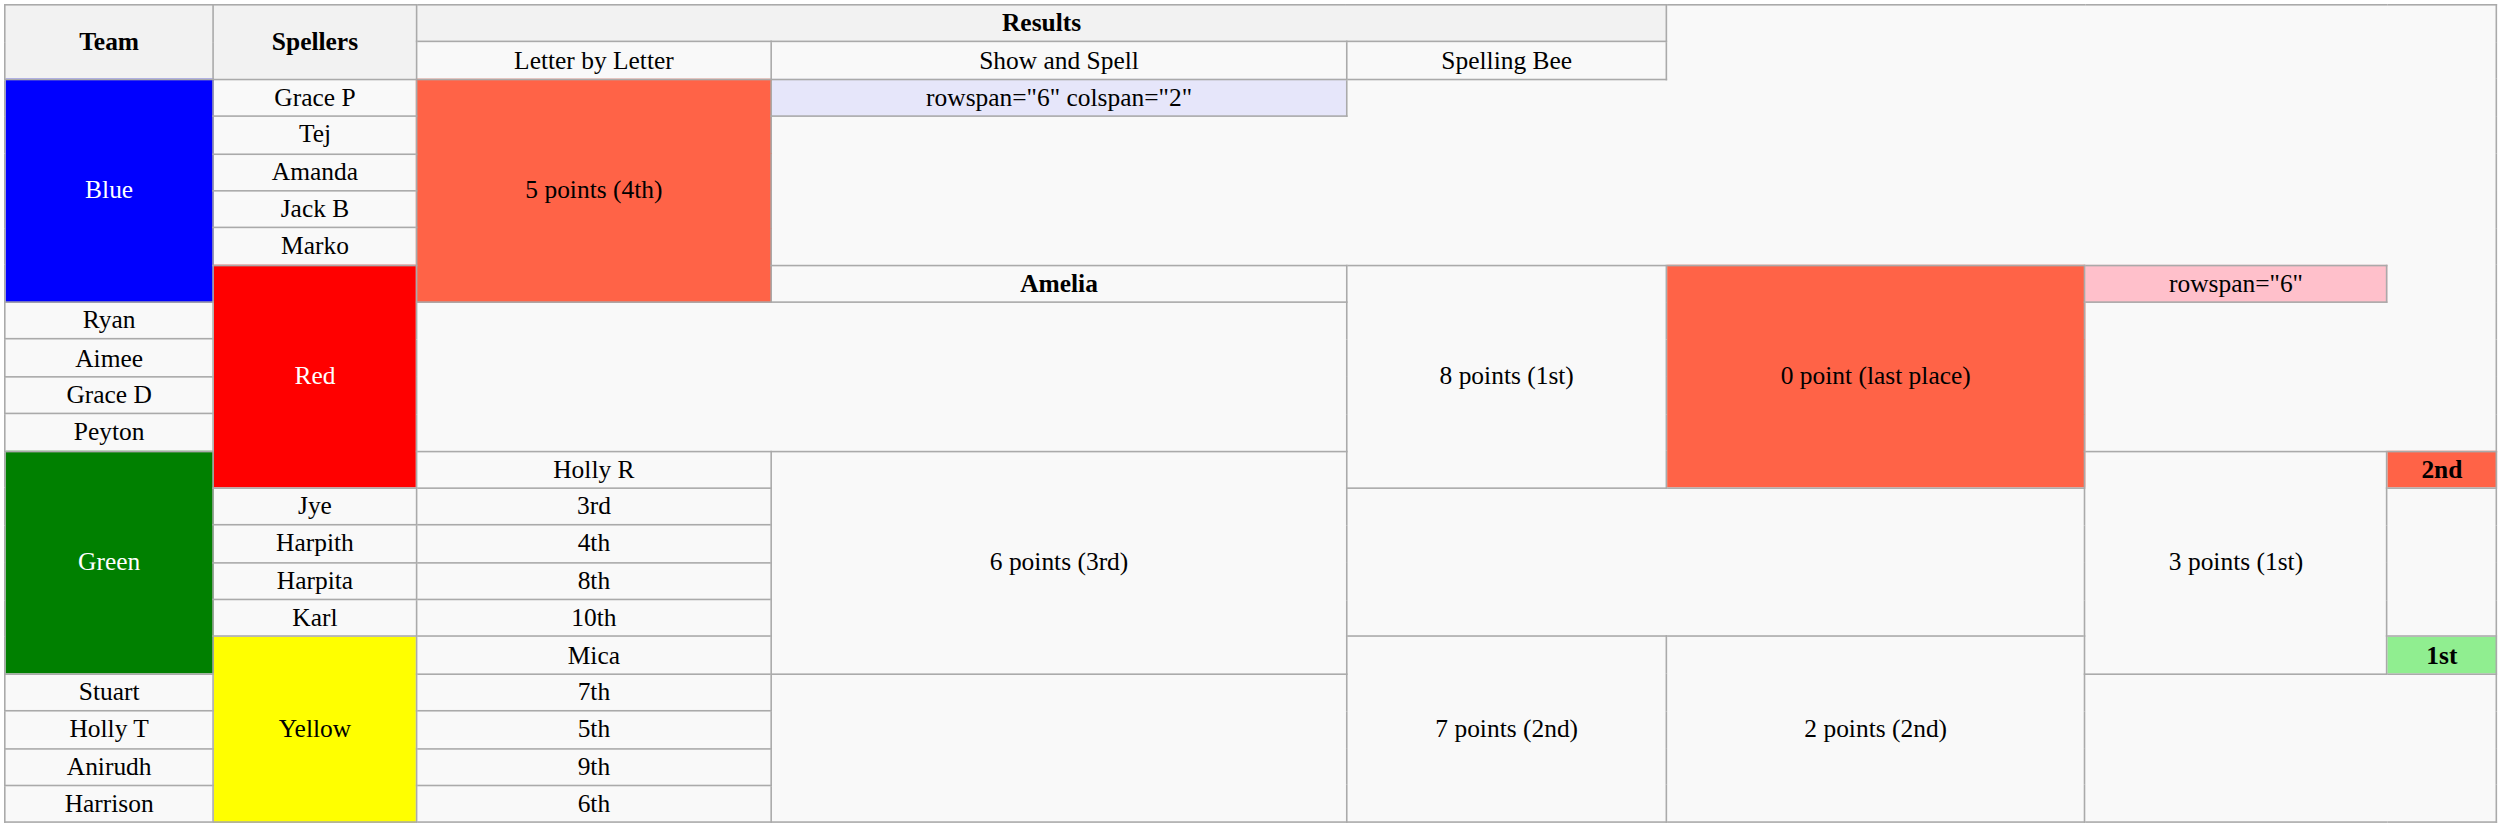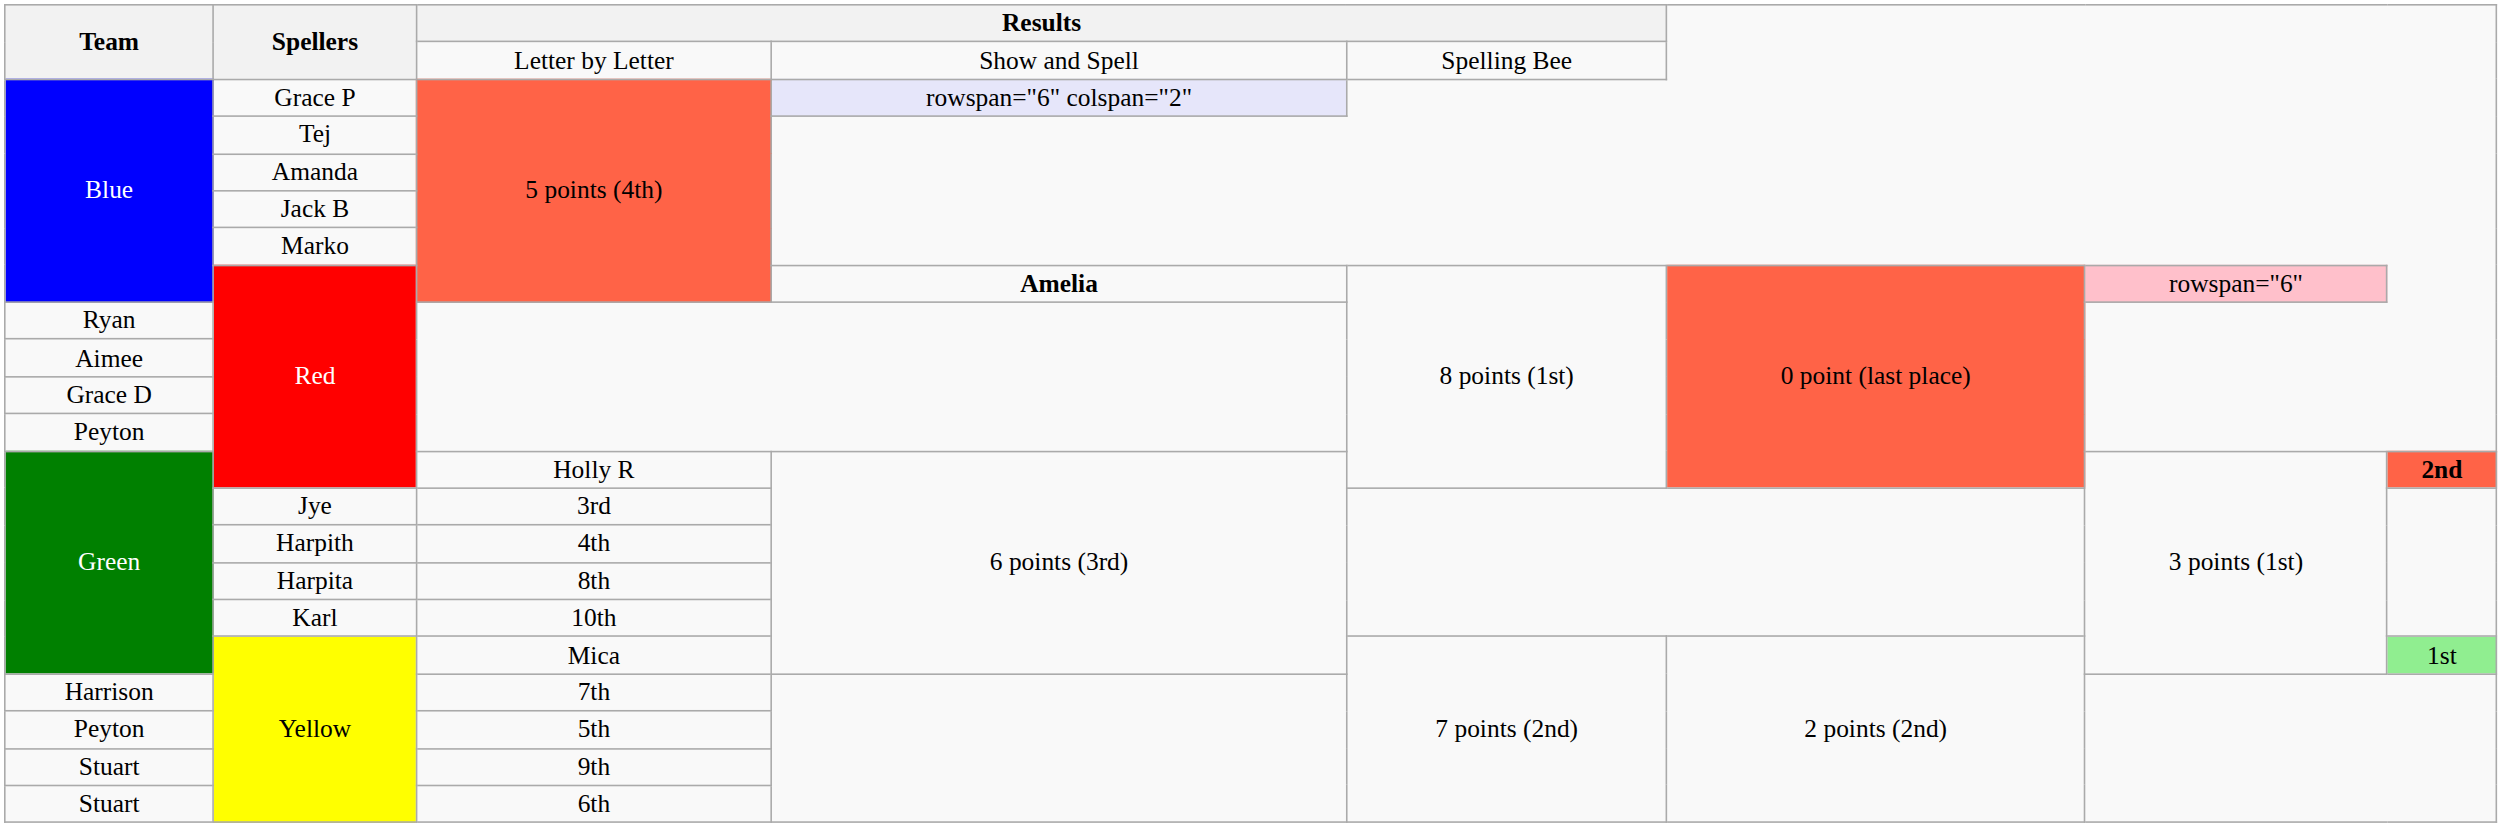(2442, 654) bold -> (2442, 654) normal
(109, 692) Stuart -> (109, 692) Harrison
(109, 729) Holly T -> (109, 729) Peyton
(109, 766) Anirudh -> (109, 766) Stuart
(109, 803) Harrison -> (109, 803) Stuart
